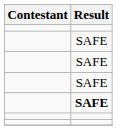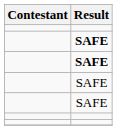(91, 41) normal -> (91, 41) bold
(91, 61) normal -> (91, 61) bold
(91, 102) bold -> (91, 102) normal
